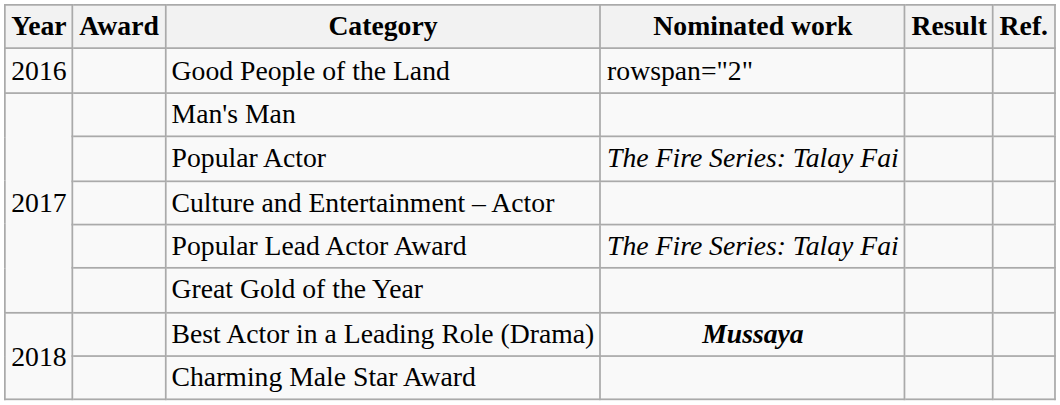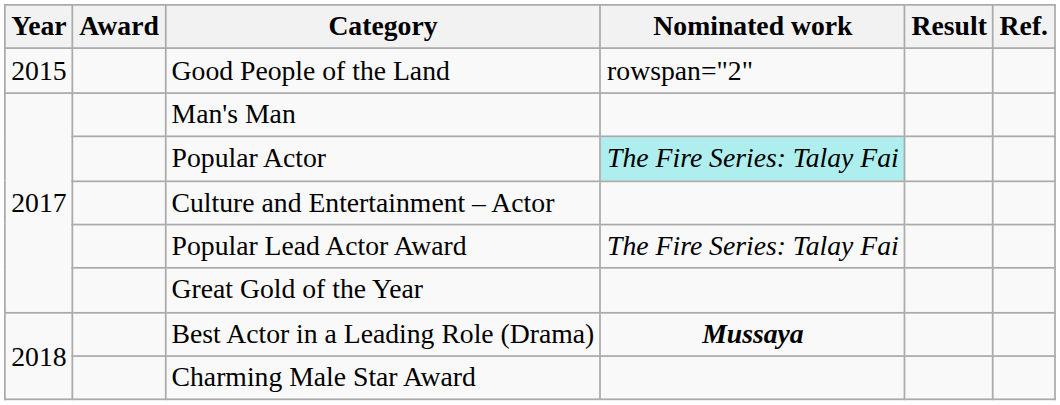(39, 70) 2016 -> (39, 70) 2015
(753, 158) no background -> (753, 158) paleturquoise background
